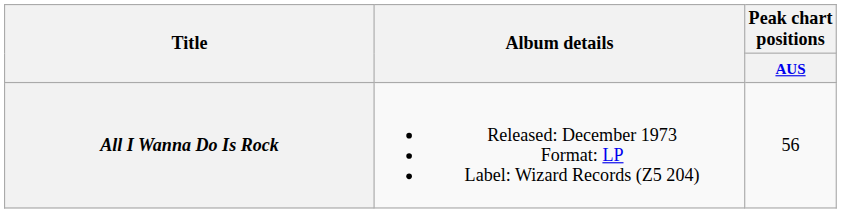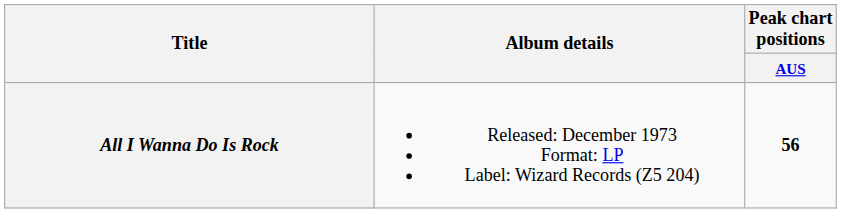(791, 145) normal -> (791, 145) bold
